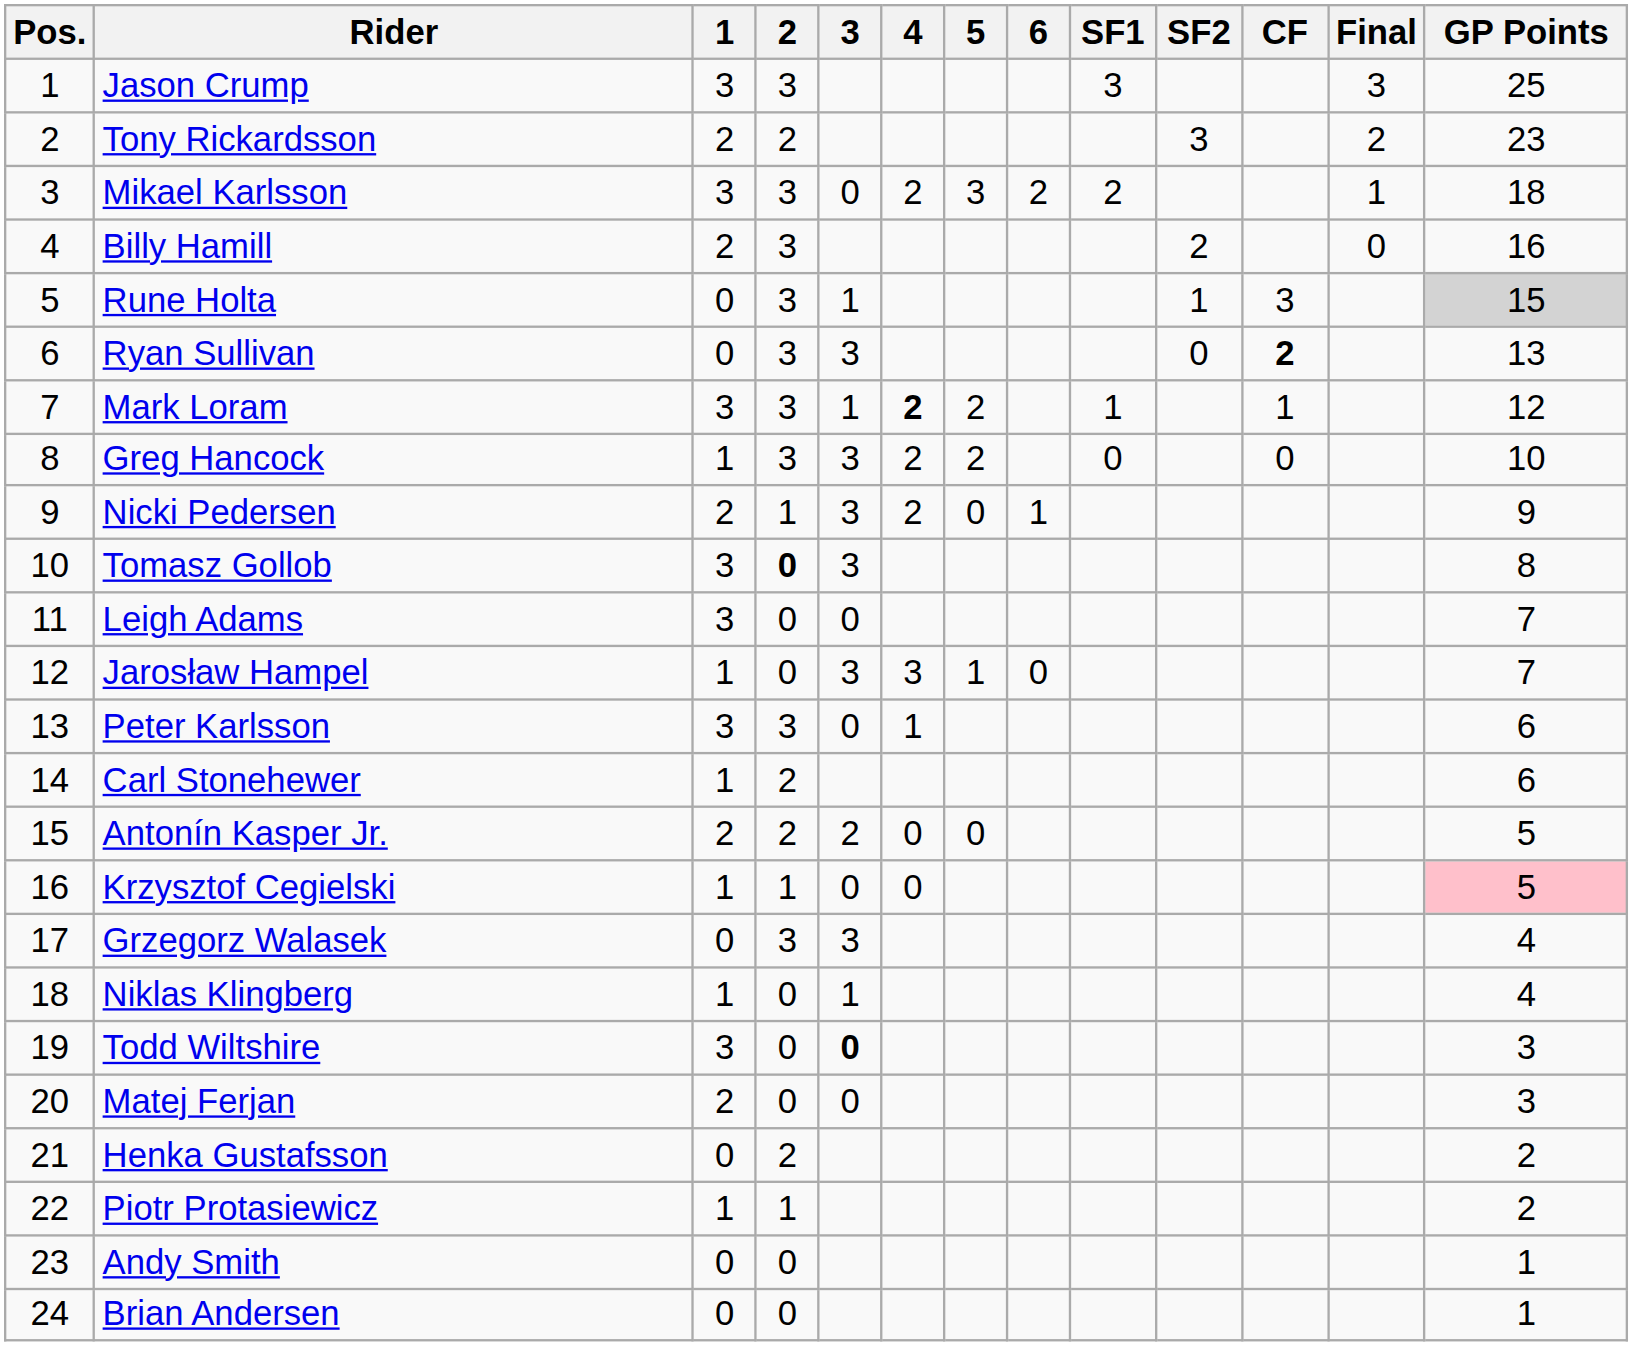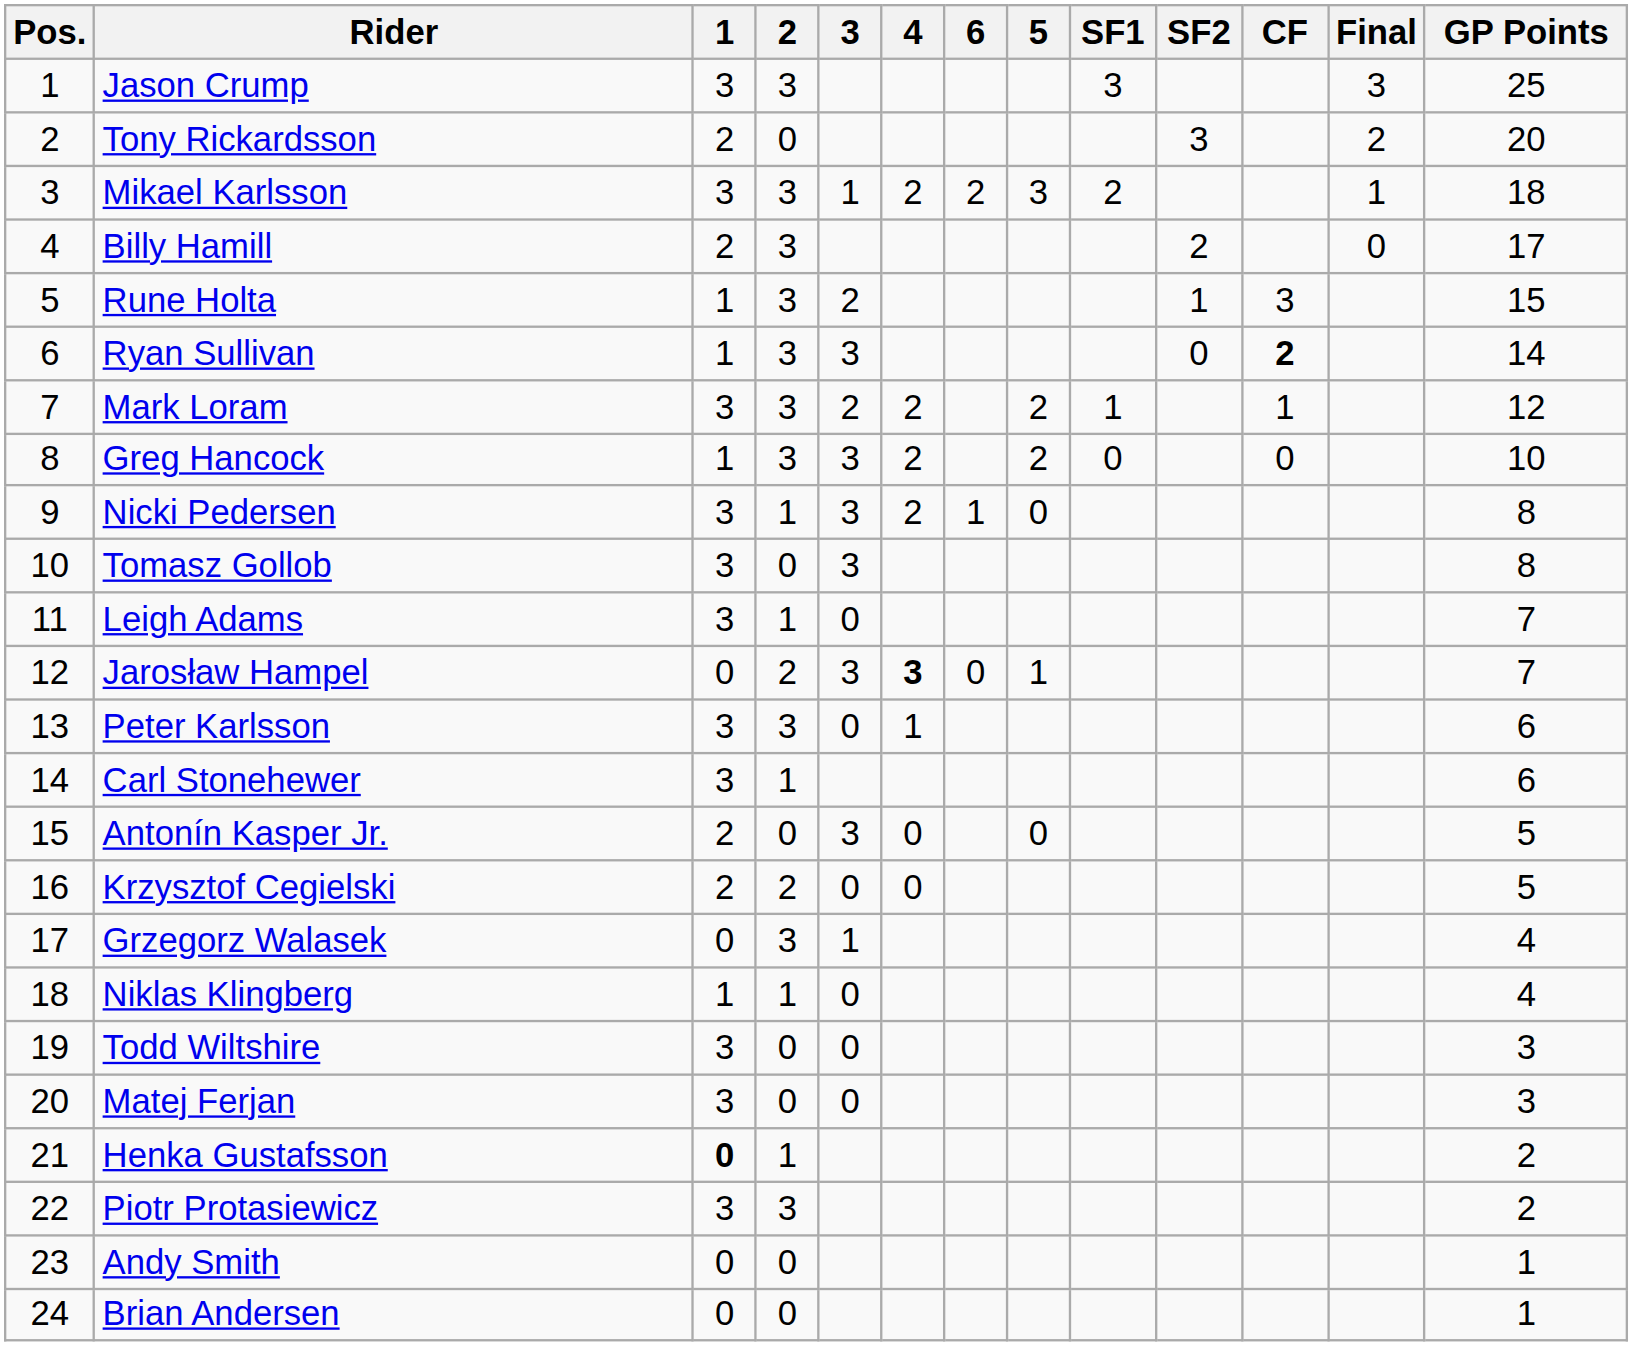columns swapped: (976, 32) <-> (1038, 32)
(787, 139) 2 -> (787, 139) 0
(1526, 139) 23 -> (1526, 139) 20
(850, 192) 0 -> (850, 192) 1
(1526, 246) 16 -> (1526, 246) 17
(725, 299) 0 -> (725, 299) 1
(850, 299) 1 -> (850, 299) 2
(1526, 299) lightgrey background -> (1526, 299) no background
(725, 352) 0 -> (725, 352) 1
(1526, 352) 13 -> (1526, 352) 14
(850, 406) 1 -> (850, 406) 2
(913, 406) bold -> (913, 406) normal
(725, 513) 2 -> (725, 513) 3
(1526, 513) 9 -> (1526, 513) 8
(787, 566) bold -> (787, 566) normal
(787, 620) 0 -> (787, 620) 1
(725, 673) 1 -> (725, 673) 0
(787, 673) 0 -> (787, 673) 2
(913, 673) normal -> (913, 673) bold
(725, 780) 1 -> (725, 780) 3
(787, 780) 2 -> (787, 780) 1
(787, 833) 2 -> (787, 833) 0
(850, 833) 2 -> (850, 833) 3
(725, 887) 1 -> (725, 887) 2
(787, 887) 1 -> (787, 887) 2
(1526, 887) pink background -> (1526, 887) no background
(850, 940) 3 -> (850, 940) 1
(787, 994) 0 -> (787, 994) 1
(850, 994) 1 -> (850, 994) 0
(850, 1047) bold -> (850, 1047) normal
(725, 1101) 2 -> (725, 1101) 3
(725, 1154) normal -> (725, 1154) bold
(787, 1154) 2 -> (787, 1154) 1
(725, 1208) 1 -> (725, 1208) 3
(787, 1208) 1 -> (787, 1208) 3
